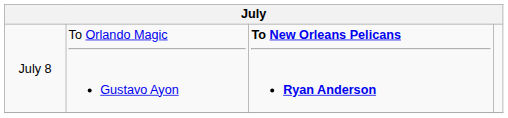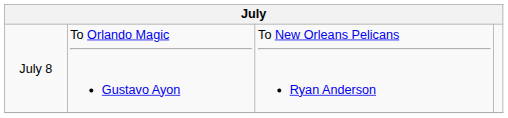(371, 62) bold -> (374, 62) normal
